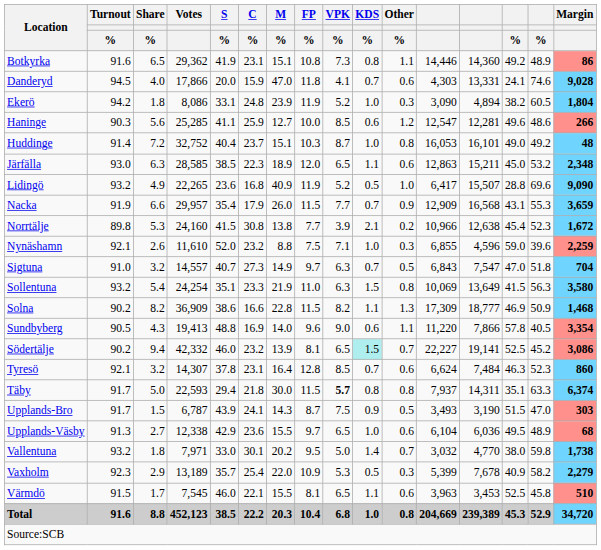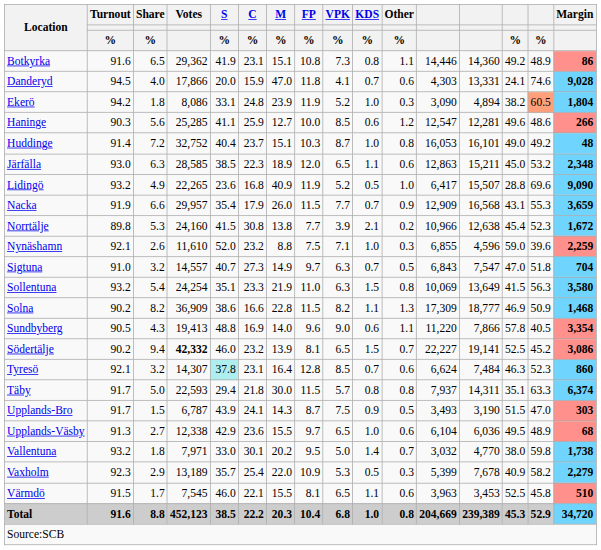(541, 102) no background -> (541, 102) lightsalmon background
(192, 349) normal -> (192, 349) bold
(372, 349) paleturquoise background -> (372, 349) no background
(226, 369) no background -> (226, 369) paleturquoise background
(343, 390) bold -> (343, 390) normal
